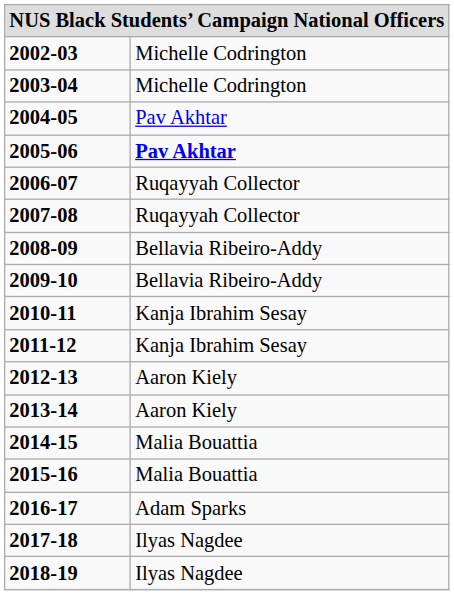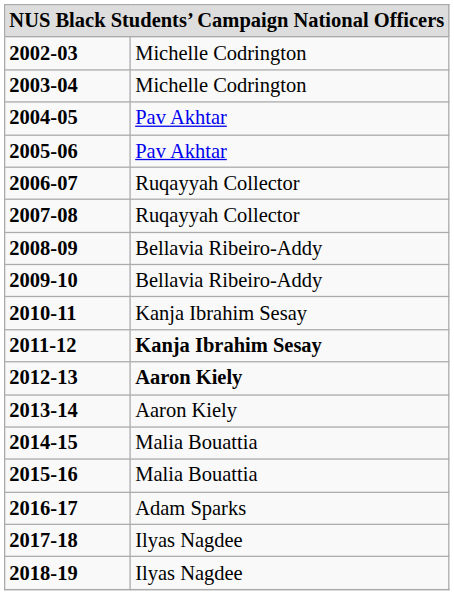(186, 150) bold -> (181, 150) normal
(221, 345) normal -> (229, 345) bold
(186, 378) normal -> (189, 378) bold
